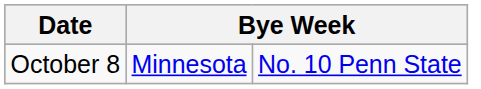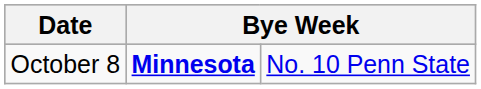(189, 64) normal -> (193, 64) bold
